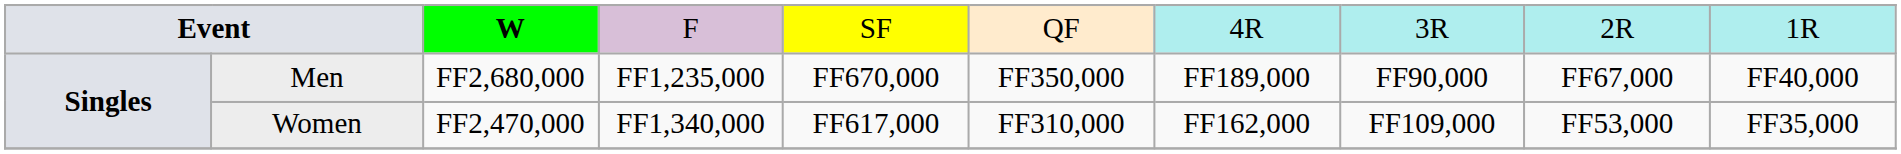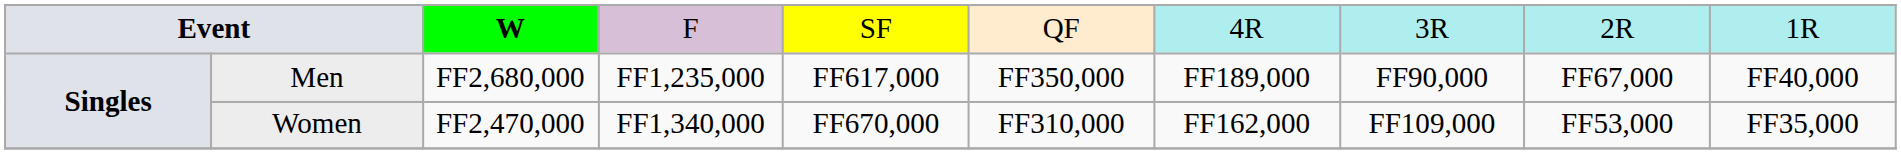(876, 76) FF670,000 -> (876, 76) FF617,000
(876, 124) FF617,000 -> (876, 124) FF670,000
